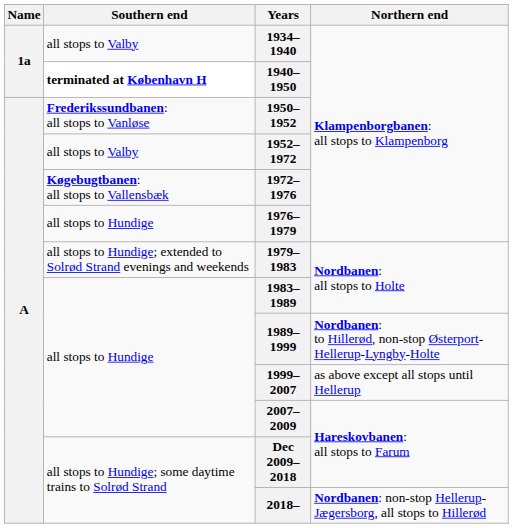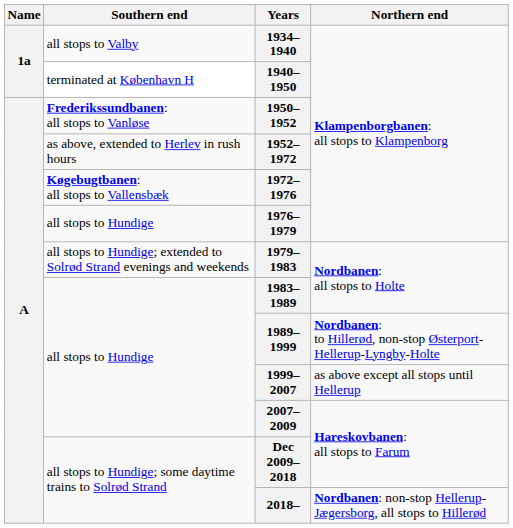(127, 79) bold -> (120, 79) normal
(93, 151) all stops to Valby -> (144, 151) as above, extended to Herlev in rush hours
